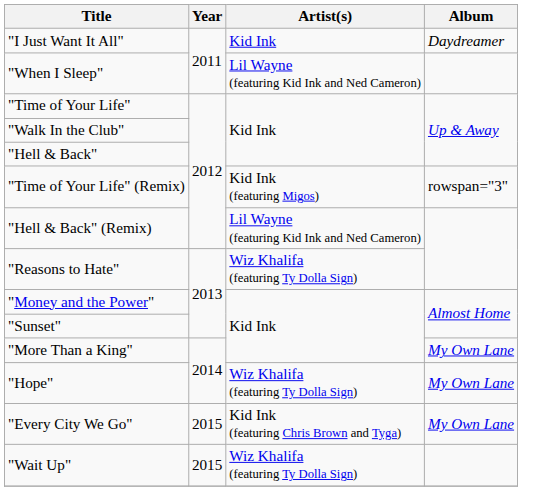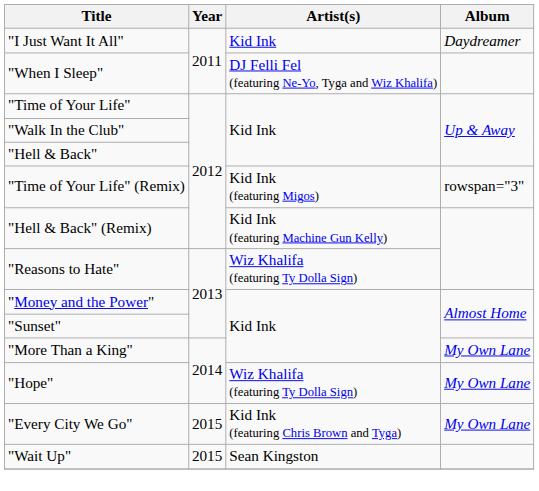(325, 73) Lil Wayne (featuring Kid Ink and Ned Cameron) -> (333, 73) DJ Felli Fel (featuring Ne-Yo, Tyga and Wiz Khalifa)
(325, 228) Lil Wayne (featuring Kid Ink and Ned Cameron) -> (308, 228) Kid Ink (featuring Machine Gun Kelly)
(293, 465) Wiz Khalifa (featuring Ty Dolla Sign) -> (274, 456) Sean Kingston
